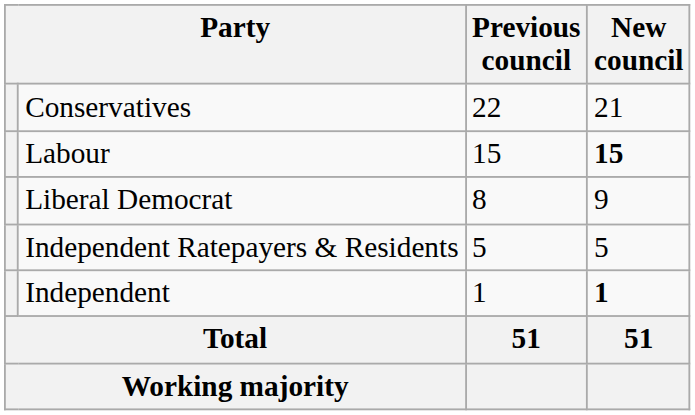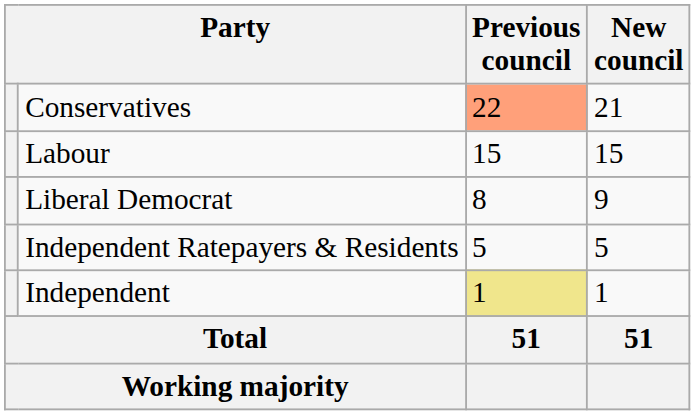(487, 107) no background -> (487, 107) lightsalmon background
(609, 153) bold -> (609, 153) normal
(479, 292) no background -> (479, 292) khaki background
(601, 292) bold -> (601, 292) normal
